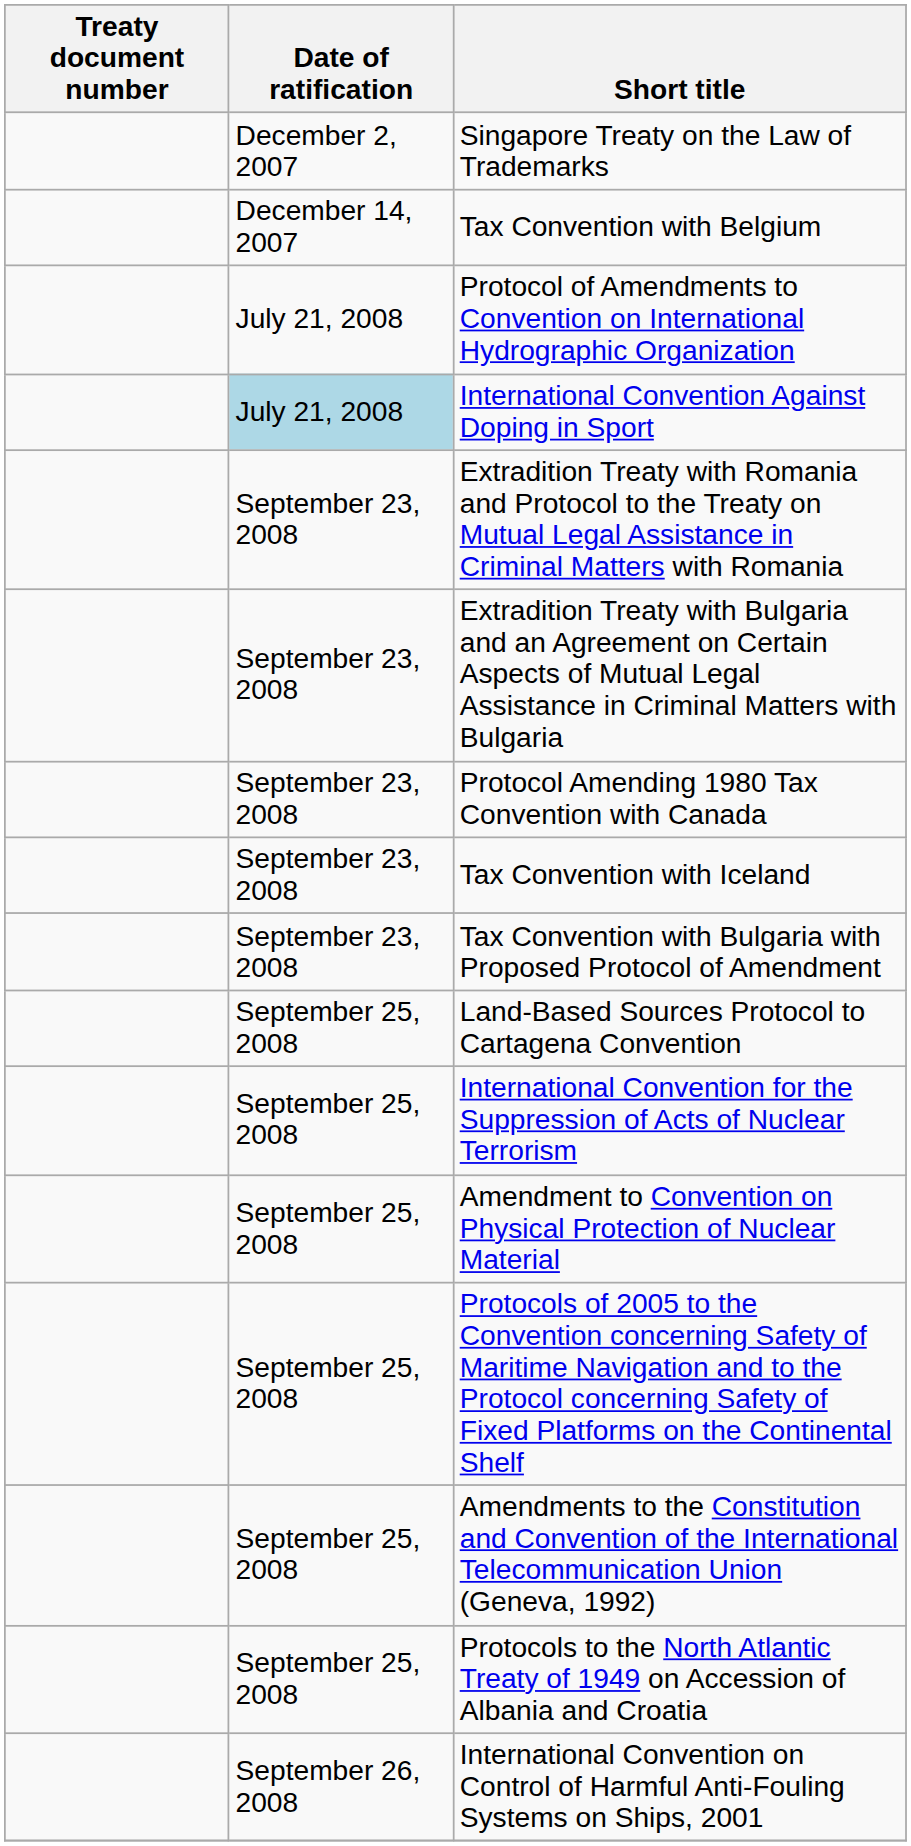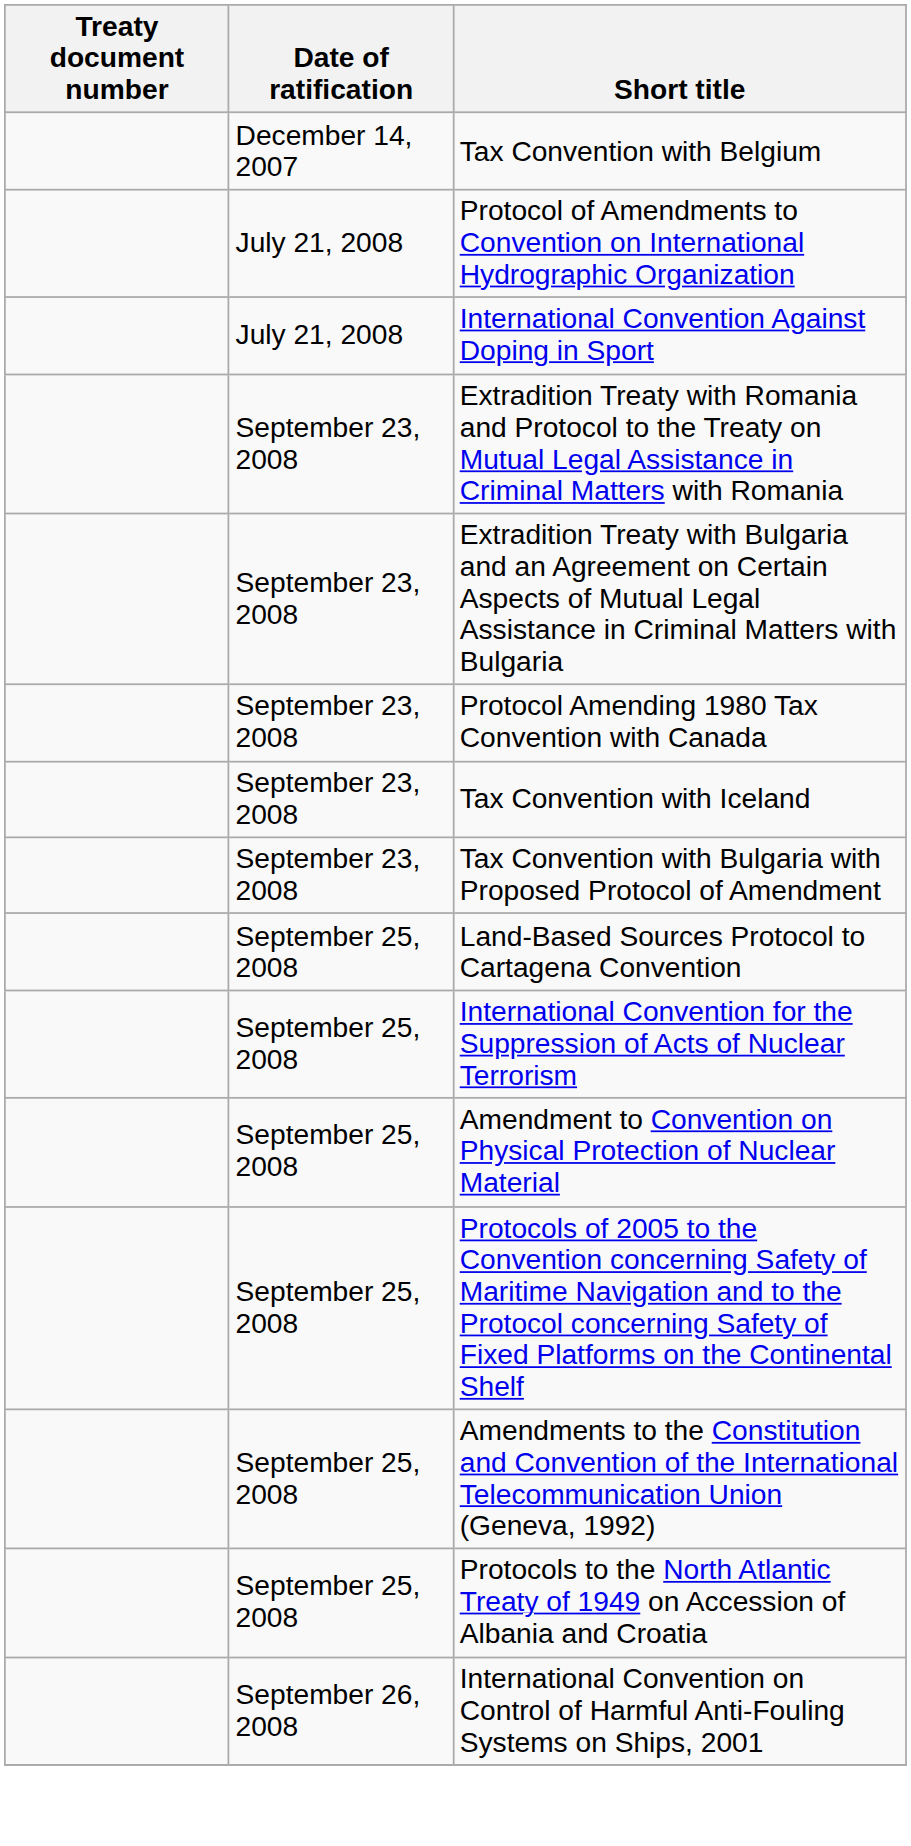- row: (655, 150)
(319, 411) lightblue background -> (319, 335) no background
